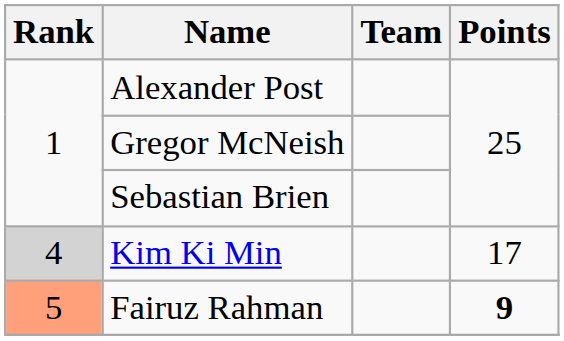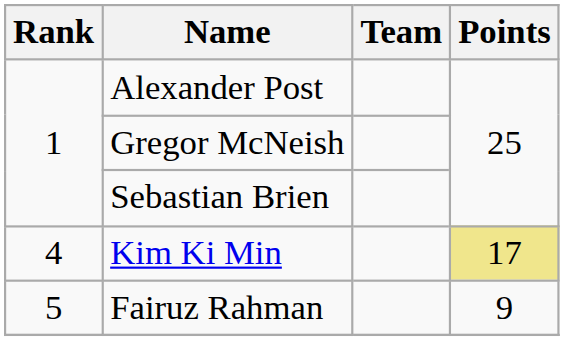(54, 252) lightgrey background -> (54, 252) no background
(504, 252) no background -> (504, 252) khaki background
(54, 307) lightsalmon background -> (54, 307) no background
(504, 307) bold -> (504, 307) normal
